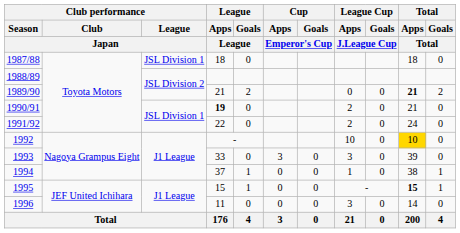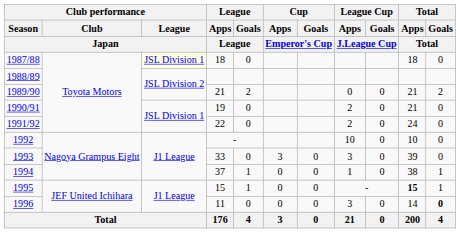(174, 60) no background -> (174, 60) lightyellow background
(412, 92) bold -> (412, 92) normal
(220, 108) bold -> (220, 108) normal
(412, 140) gold background -> (412, 140) no background
(441, 204) normal -> (441, 204) bold
